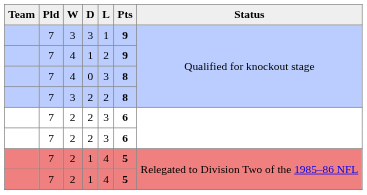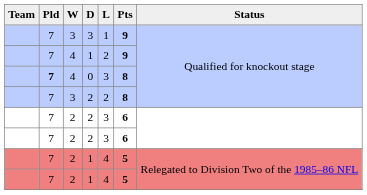(51, 76) normal -> (51, 76) bold
